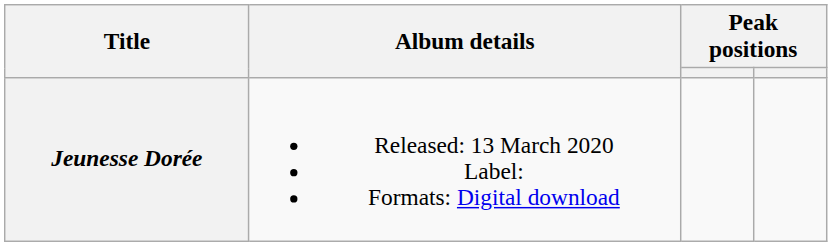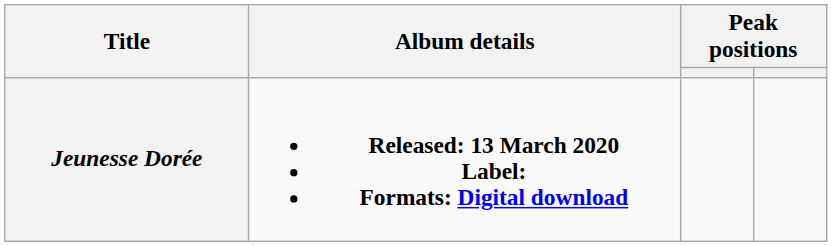(465, 172) normal -> (465, 172) bold
